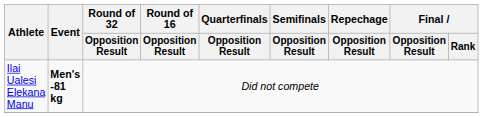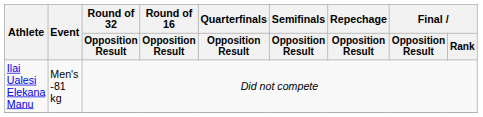(65, 87) bold -> (64, 87) normal
